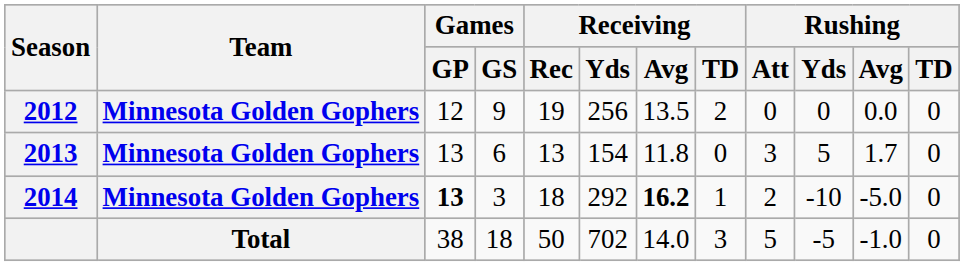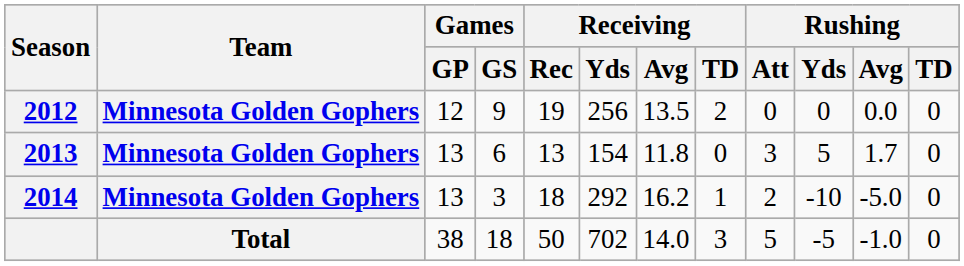(450, 196) bold -> (450, 196) normal
(666, 196) bold -> (666, 196) normal
